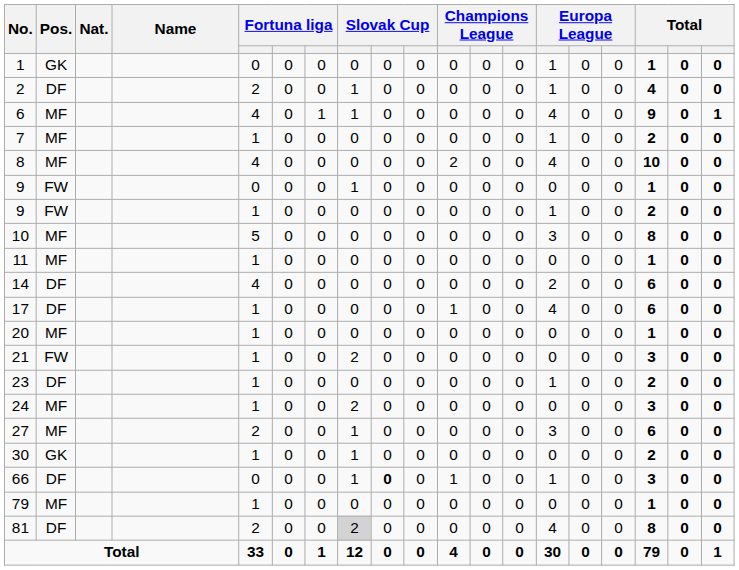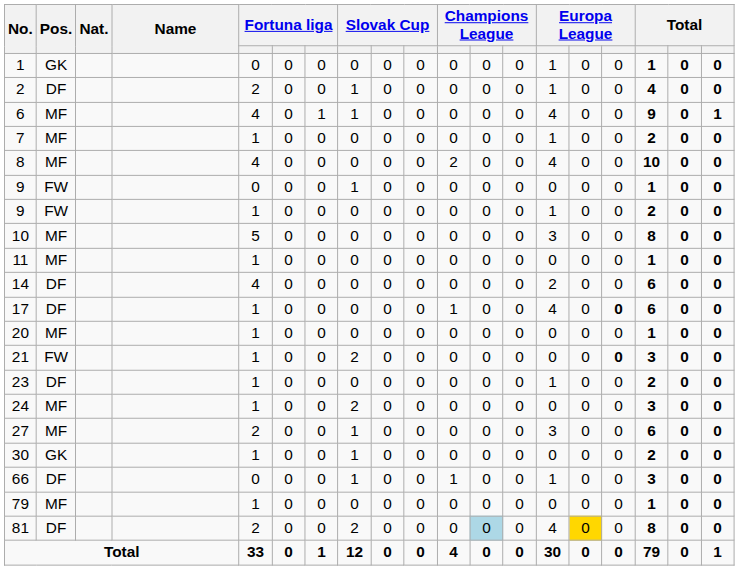(619, 308) normal -> (619, 308) bold
(619, 357) normal -> (619, 357) bold
(388, 479) bold -> (388, 479) normal
(355, 528) lightgrey background -> (355, 528) no background
(487, 528) no background -> (487, 528) lightblue background
(586, 528) no background -> (586, 528) gold background
